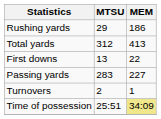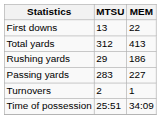rows swapped: (32, 59) <-> (38, 28)
(141, 106) khaki background -> (141, 106) no background
